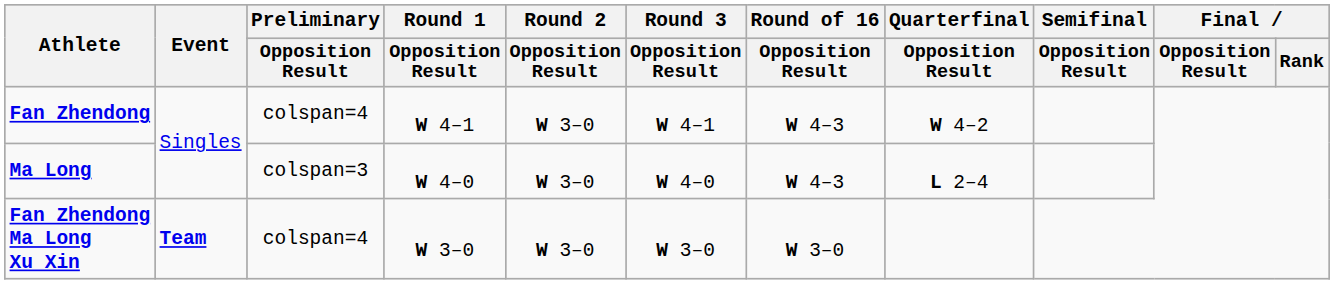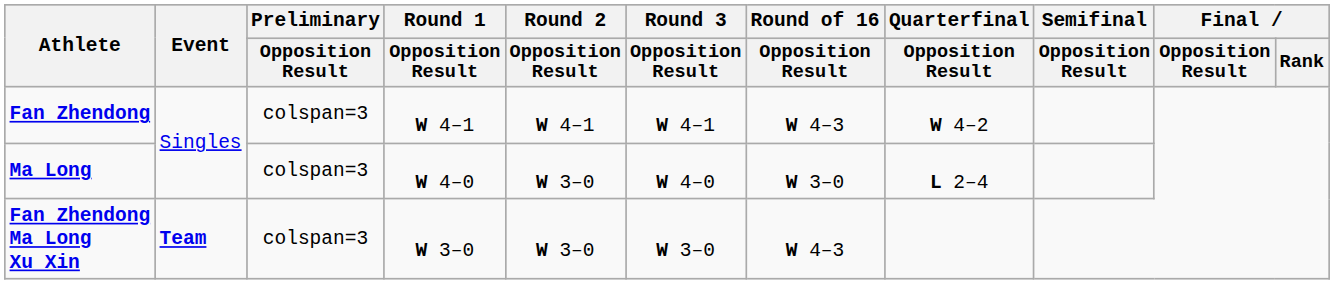(315, 115) colspan=4 -> (315, 115) colspan=3
(565, 126) W 3–0 -> (565, 126) W 4–1
(815, 183) W 4–3 -> (815, 183) W 3–0
(315, 239) colspan=4 -> (315, 239) colspan=3
(815, 250) W 3–0 -> (815, 250) W 4–3
